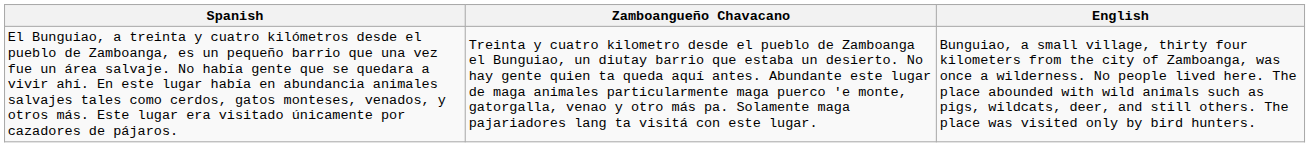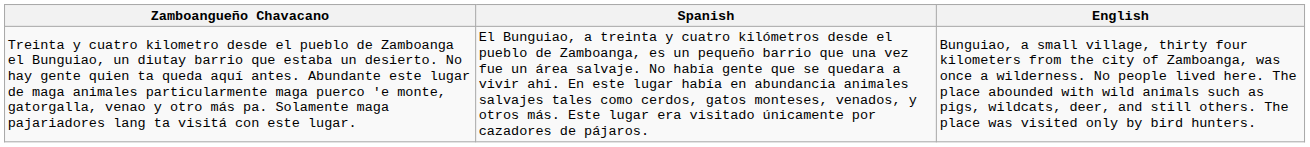columns swapped: (701, 16) <-> (235, 16)
